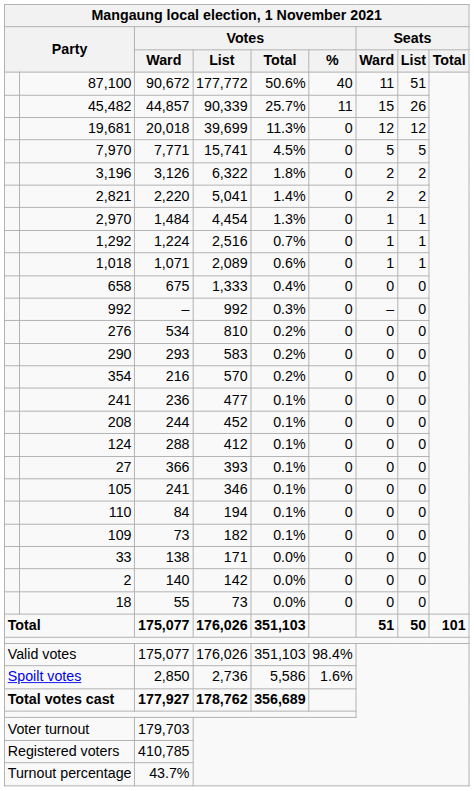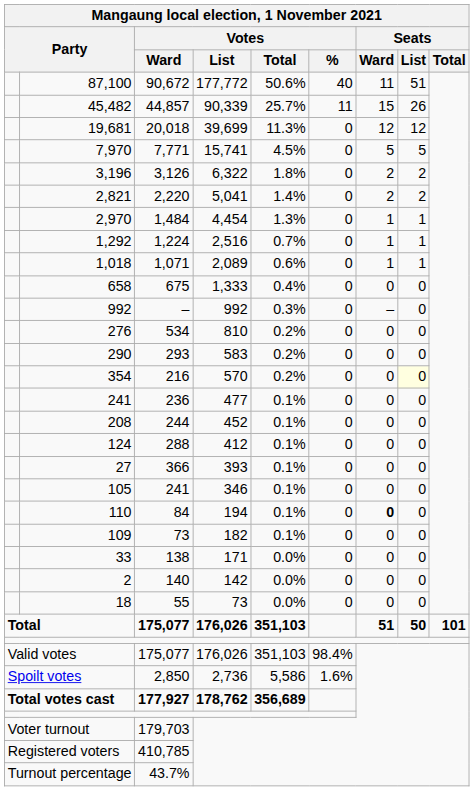(422, 377) no background -> (422, 377) lightyellow background
(390, 512) normal -> (390, 512) bold
